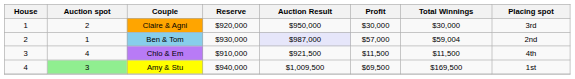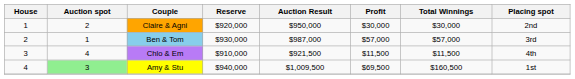(531, 25) 3rd -> (531, 25) 2nd
(305, 39) lavender background -> (305, 39) no background
(446, 39) $59,004 -> (446, 39) $57,000
(531, 39) 2nd -> (531, 39) 3rd
(446, 67) $169,500 -> (446, 67) $160,500
